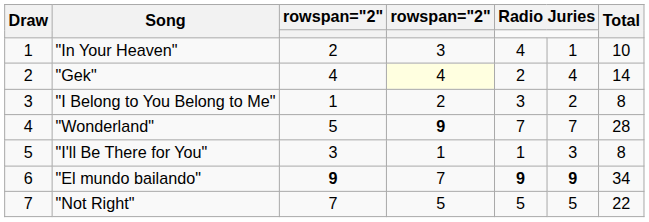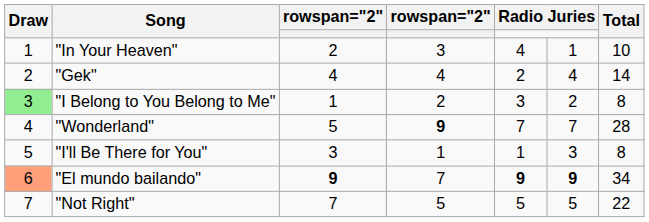(441, 76) lightyellow background -> (441, 76) no background
(28, 101) no background -> (28, 101) lightgreen background
(28, 178) no background -> (28, 178) lightsalmon background
